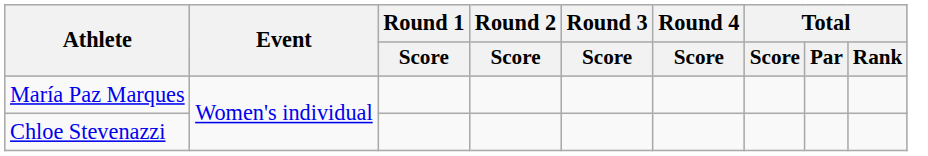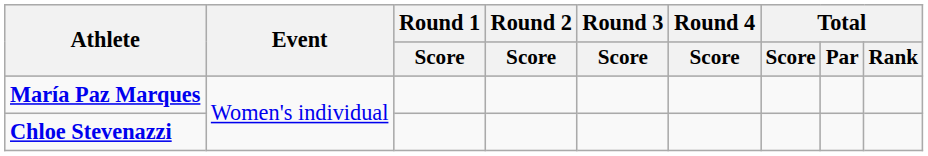(97, 94) normal -> (105, 94) bold
(88, 131) normal -> (91, 131) bold
